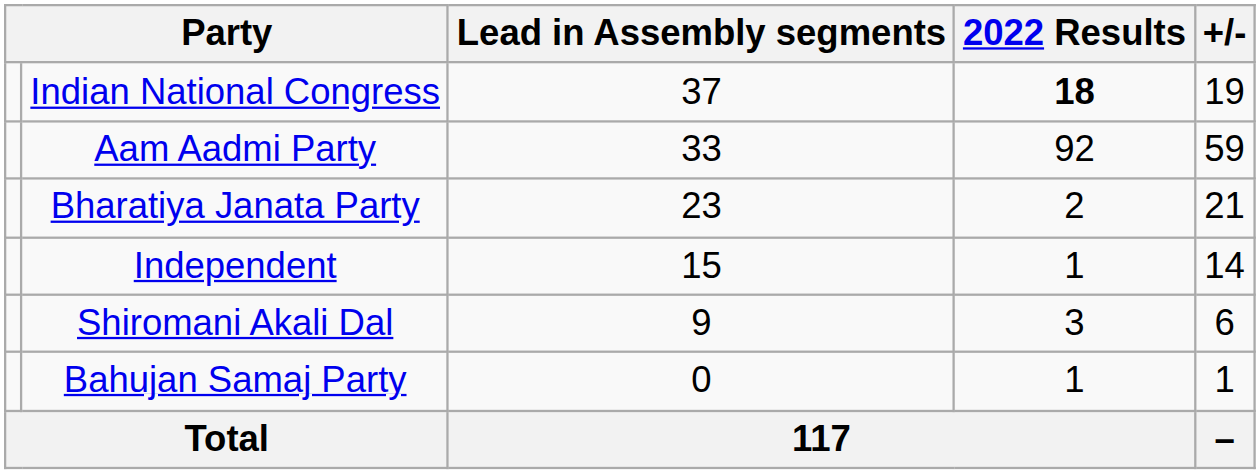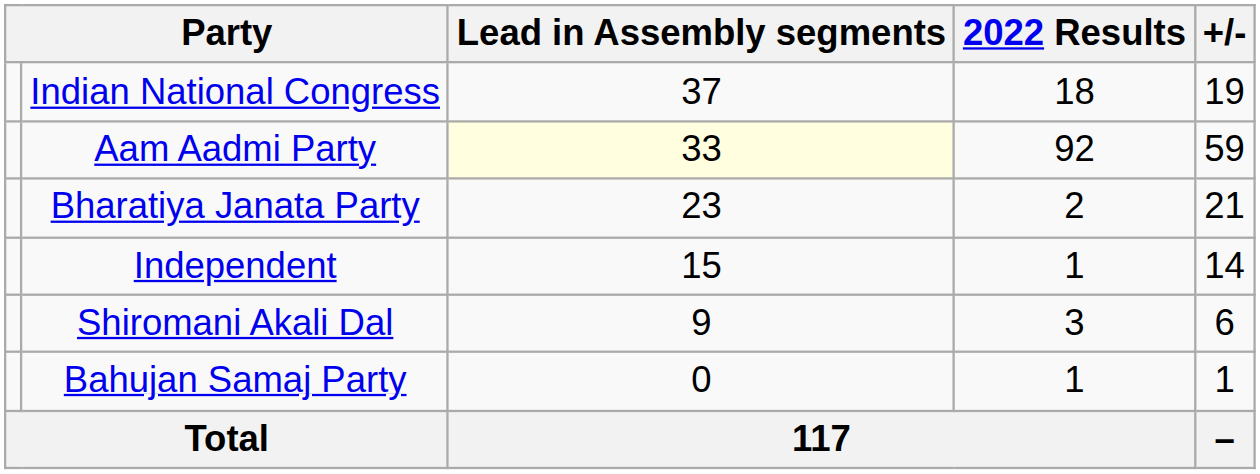(1074, 91) bold -> (1074, 91) normal
(701, 149) no background -> (701, 149) lightyellow background
